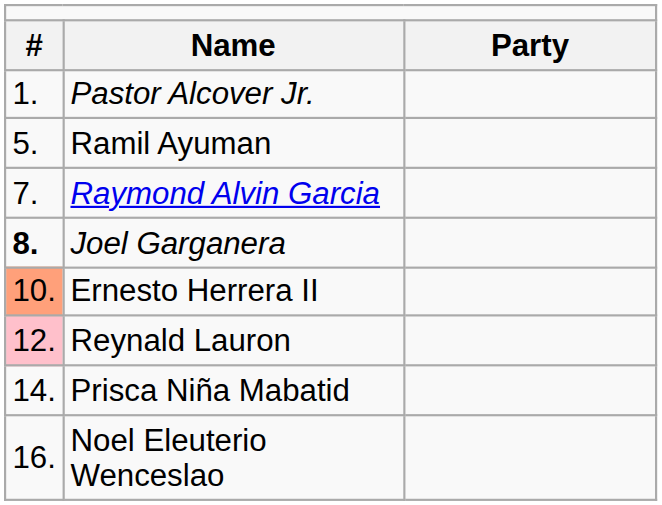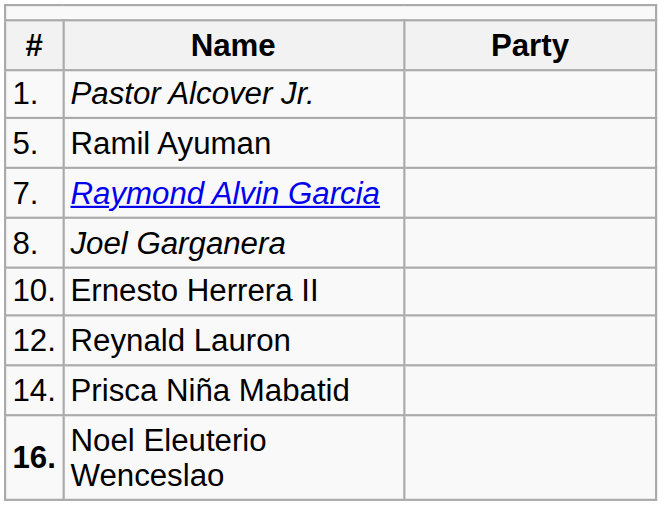(25, 242) bold -> (25, 242) normal
(34, 292) lightsalmon background -> (34, 292) no background
(34, 341) pink background -> (34, 341) no background
(34, 457) normal -> (34, 457) bold
